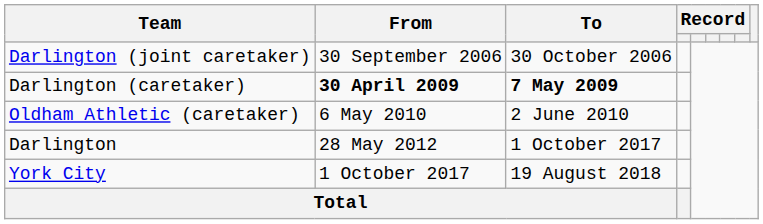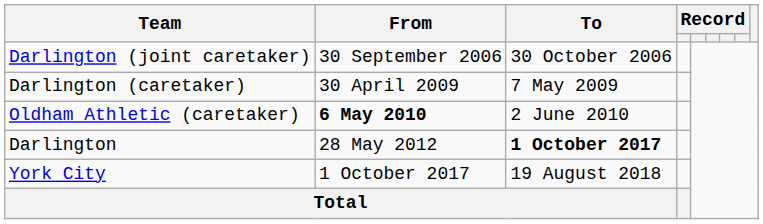(389, 86) bold -> (389, 86) normal
(564, 86) bold -> (564, 86) normal
(373, 116) normal -> (373, 116) bold
(586, 145) normal -> (586, 145) bold
